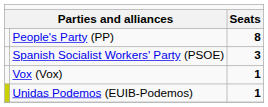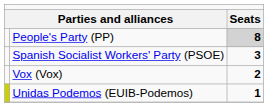(257, 37) no background -> (257, 37) lightgrey background
(257, 74) 1 -> (257, 74) 2
